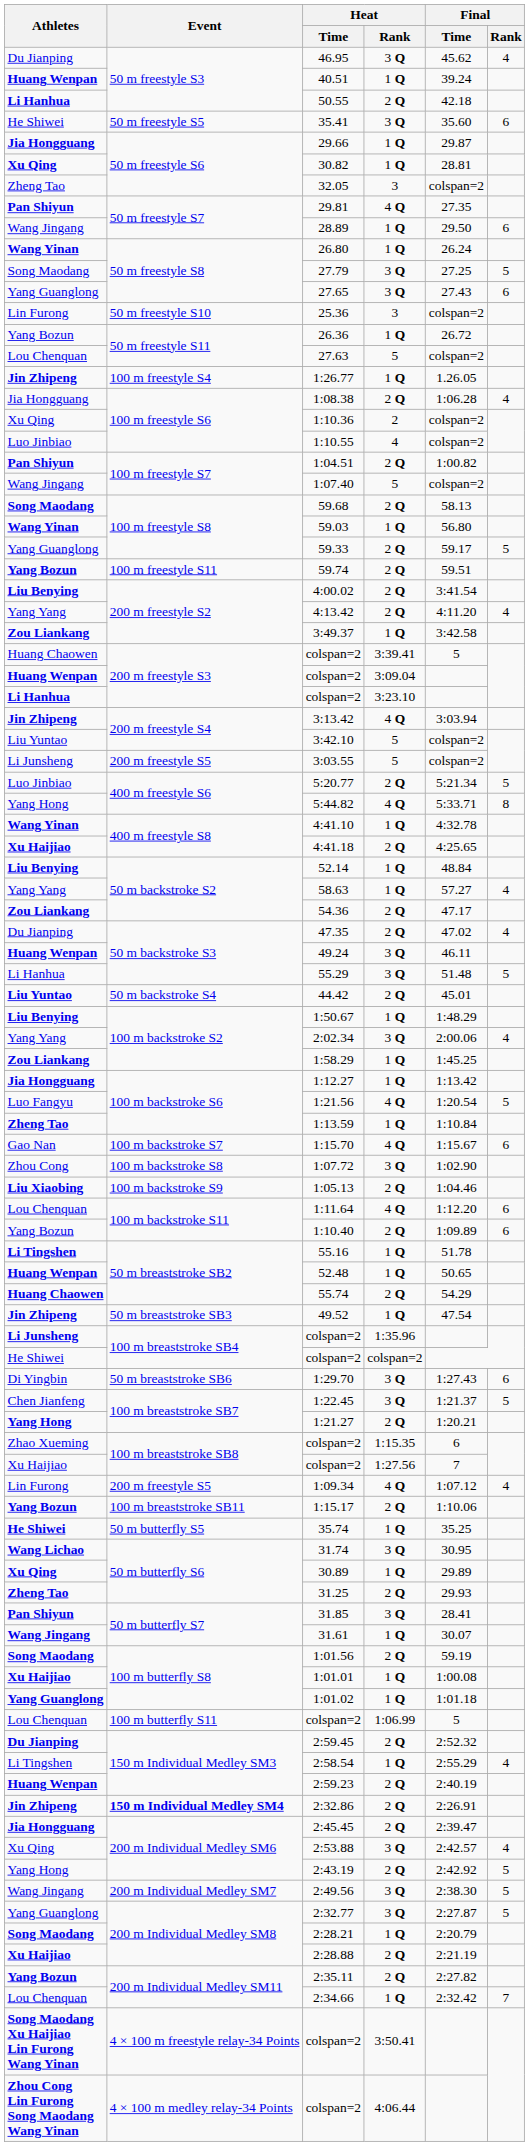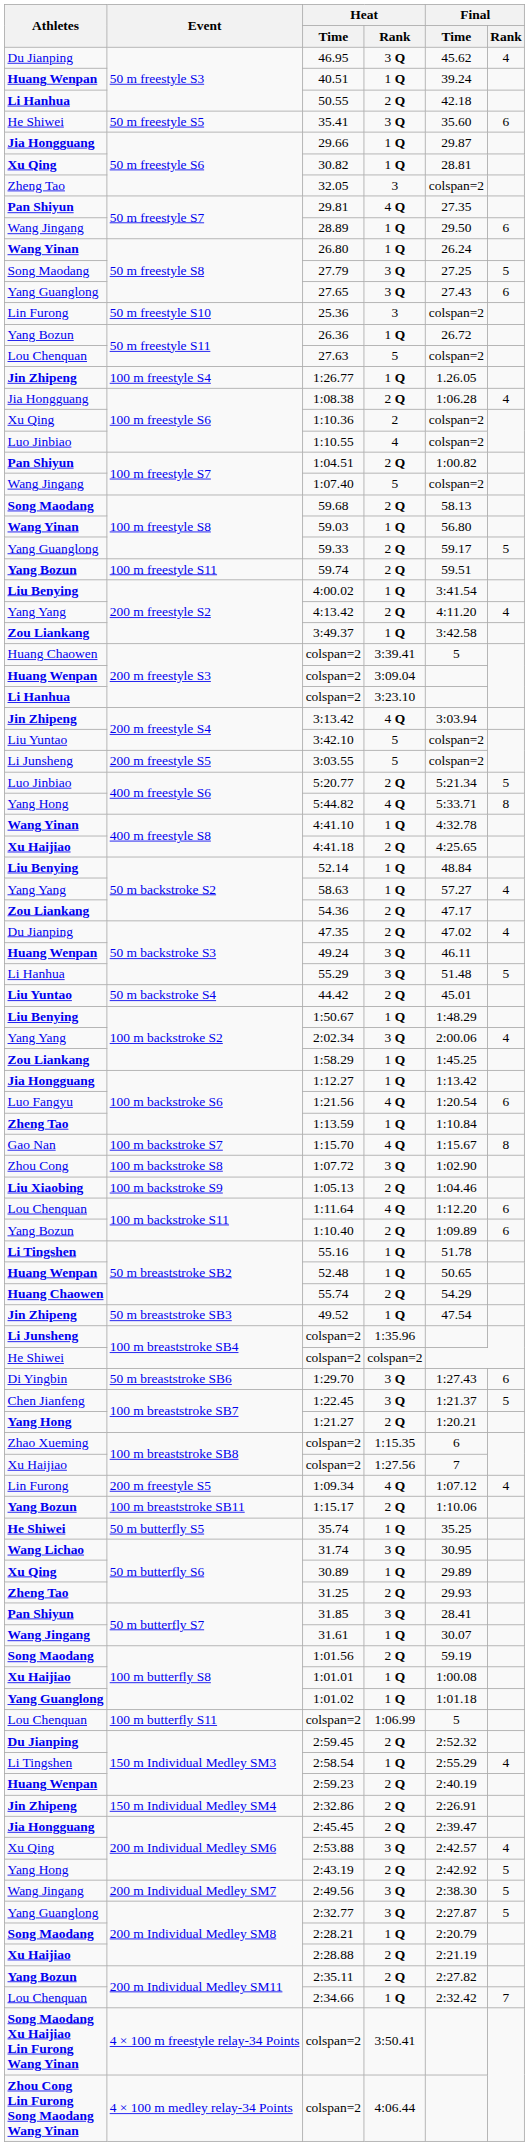(395, 590) 2 Q -> (395, 590) 1 Q
(506, 1102) 5 -> (506, 1102) 6
(506, 1144) 6 -> (506, 1144) 8
(197, 1805) bold -> (193, 1805) normal
